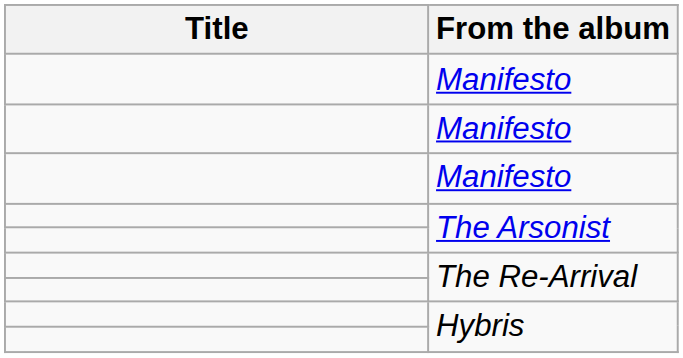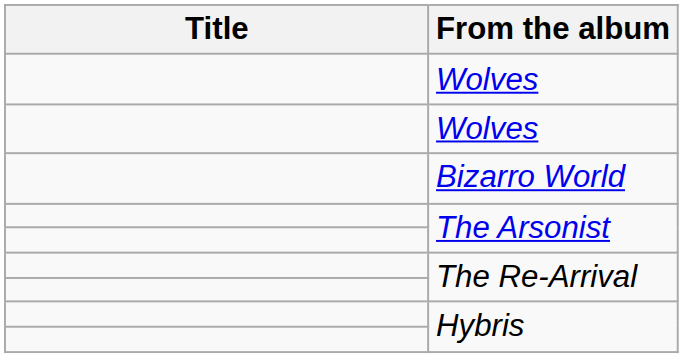(504, 78) Manifesto -> (487, 78) Wolves
(504, 128) Manifesto -> (487, 128) Wolves
(504, 177) Manifesto -> (531, 177) Bizarro World
